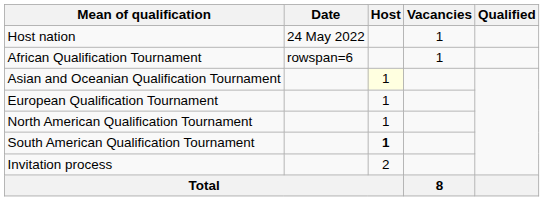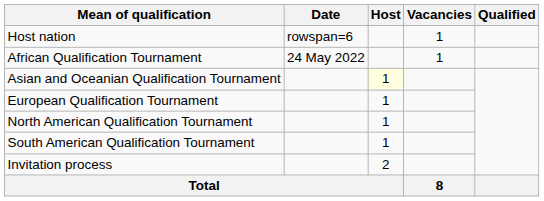(326, 36) 24 May 2022 -> (320, 36) rowspan=6
(320, 57) rowspan=6 -> (326, 57) 24 May 2022
(386, 143) bold -> (386, 143) normal
